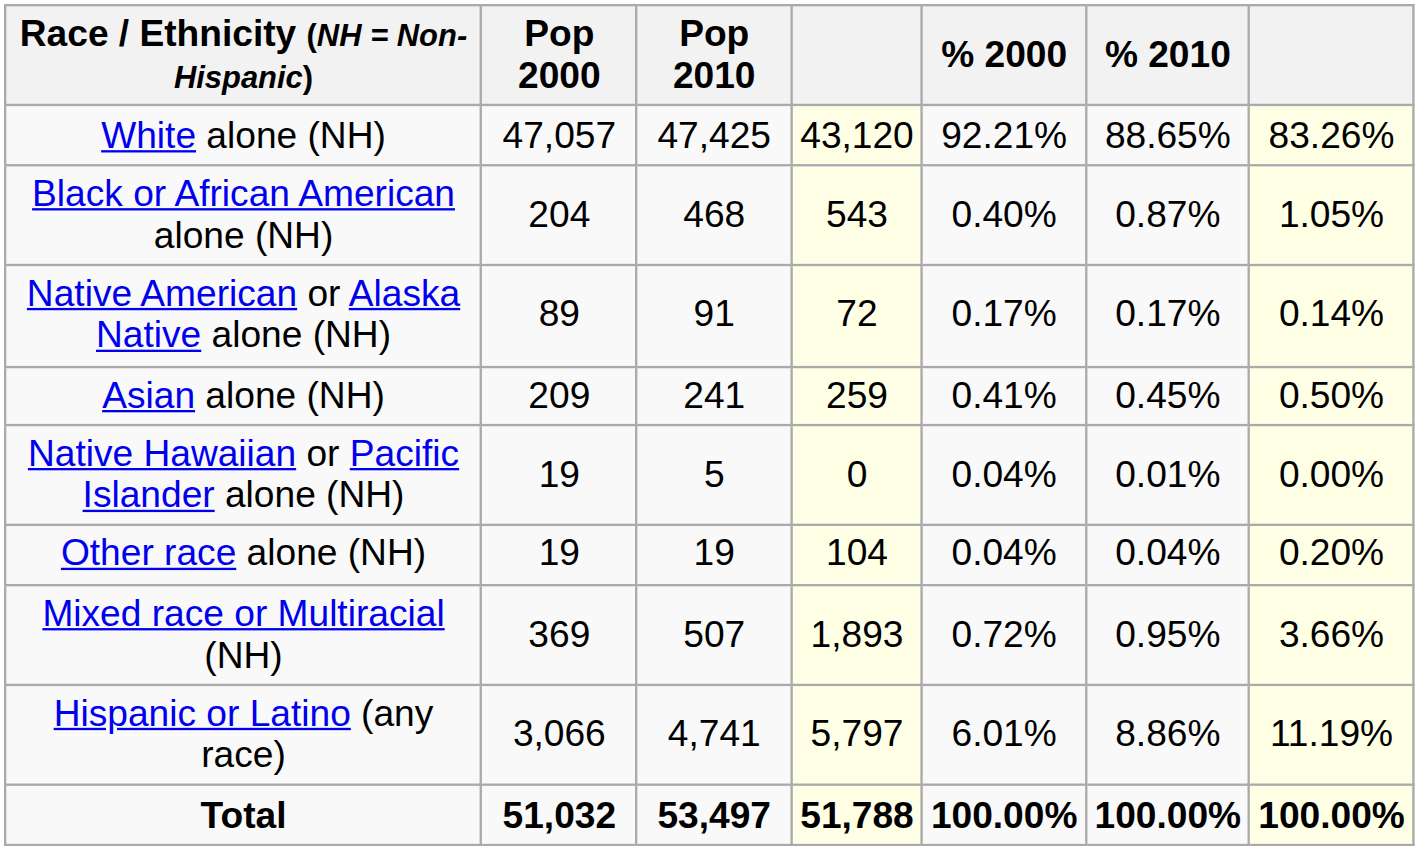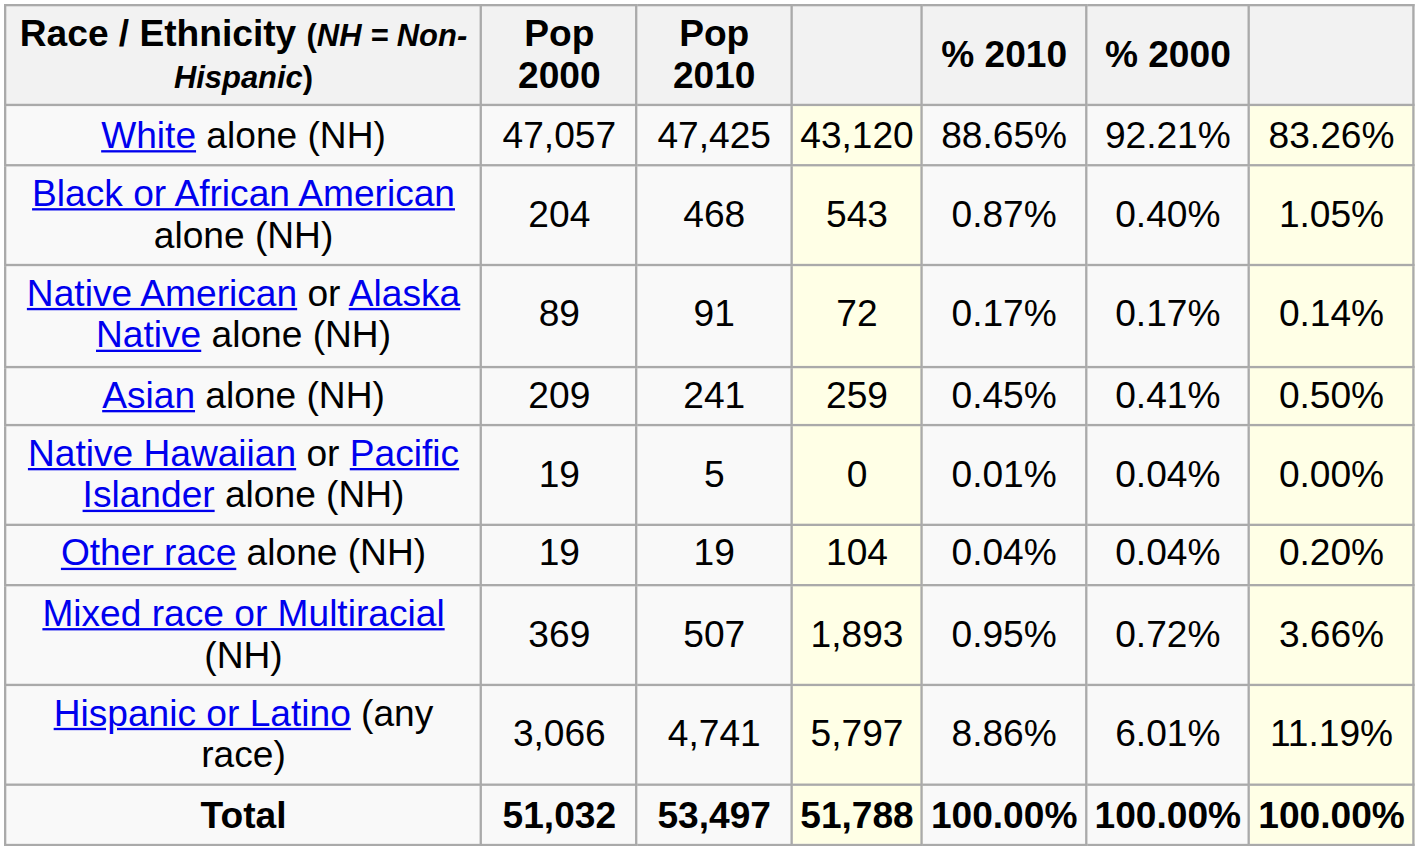columns swapped: (1004, 54) <-> (1168, 54)
